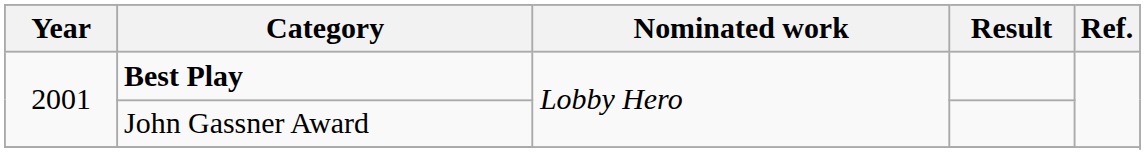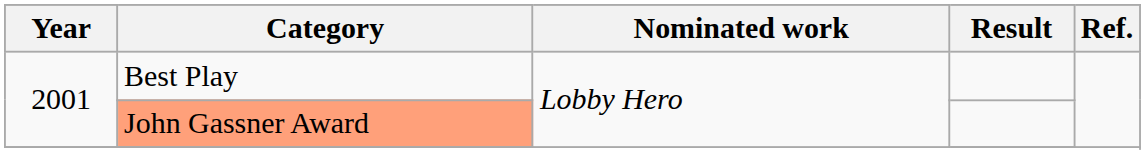(184, 75) bold -> (181, 75) normal
(247, 123) no background -> (247, 123) lightsalmon background
